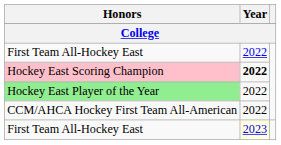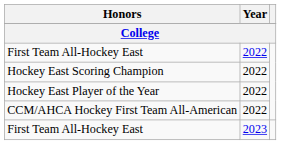(85, 71) pink background -> (85, 71) no background
(255, 71) bold -> (255, 71) normal
(83, 91) lightgreen background -> (83, 91) no background
(255, 129) lightyellow background -> (255, 129) no background
